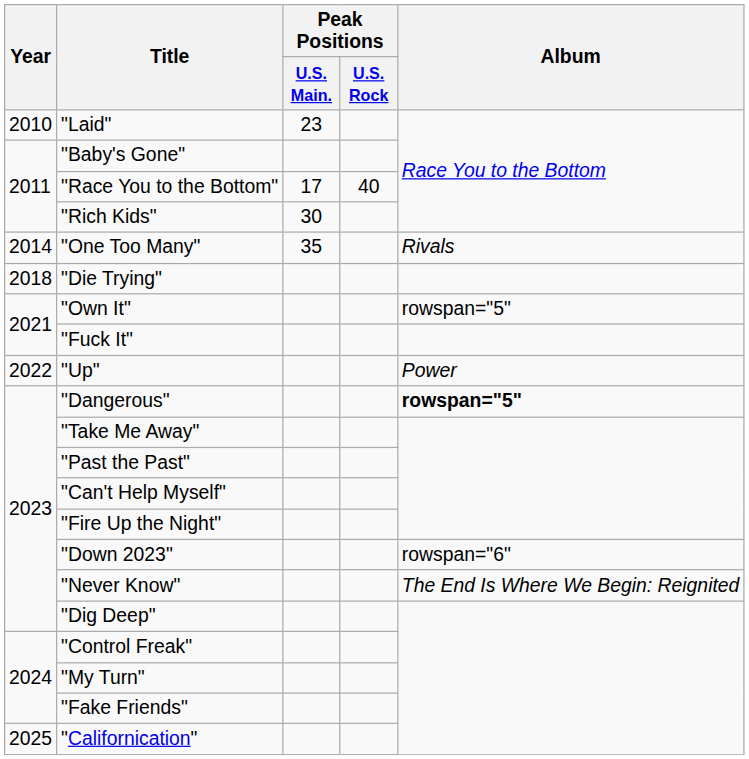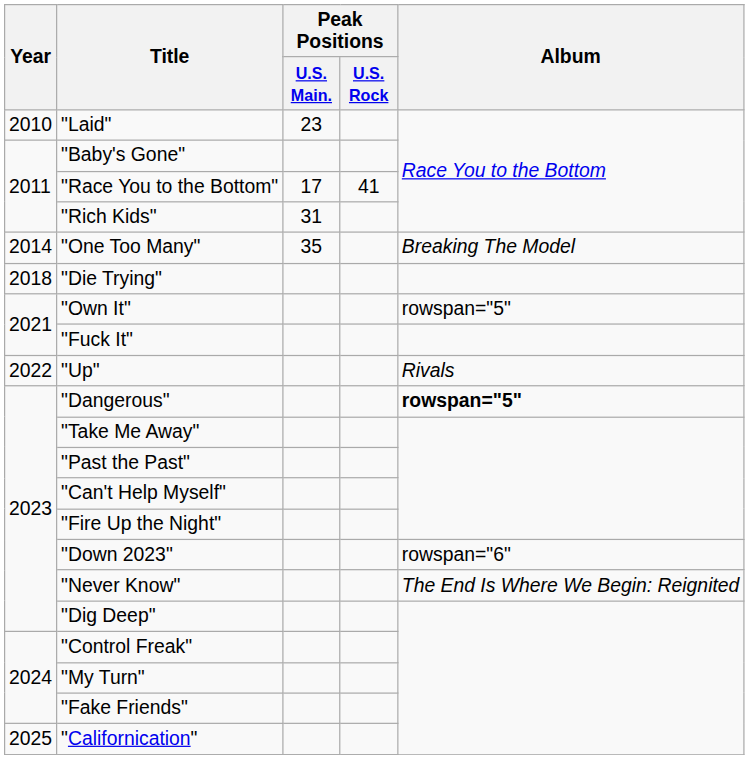(369, 186) 40 -> (369, 186) 41
(311, 216) 30 -> (311, 216) 31
(428, 247) Rivals -> (488, 247) Breaking The Model
(429, 370) Power -> (428, 370) Rivals
